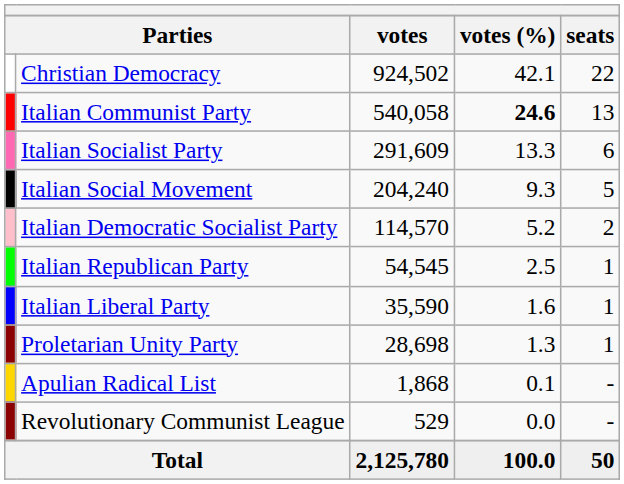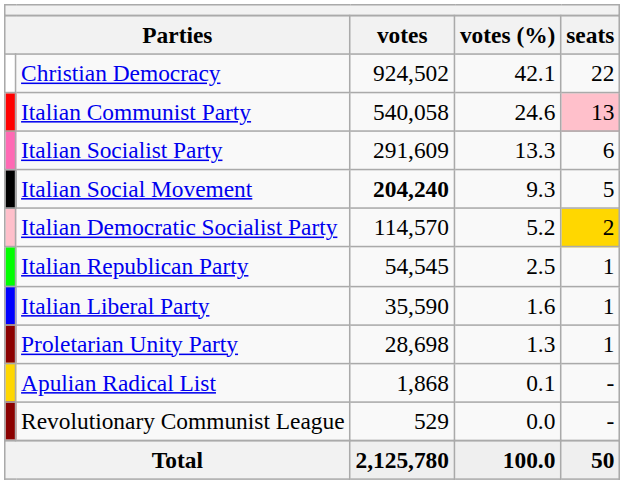(535, 112) bold -> (535, 112) normal
(603, 112) no background -> (603, 112) pink background
(411, 189) normal -> (411, 189) bold
(608, 227) no background -> (608, 227) gold background
